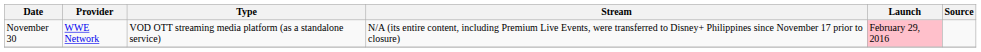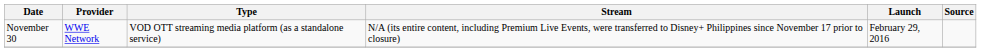(895, 33) pink background -> (895, 33) no background
